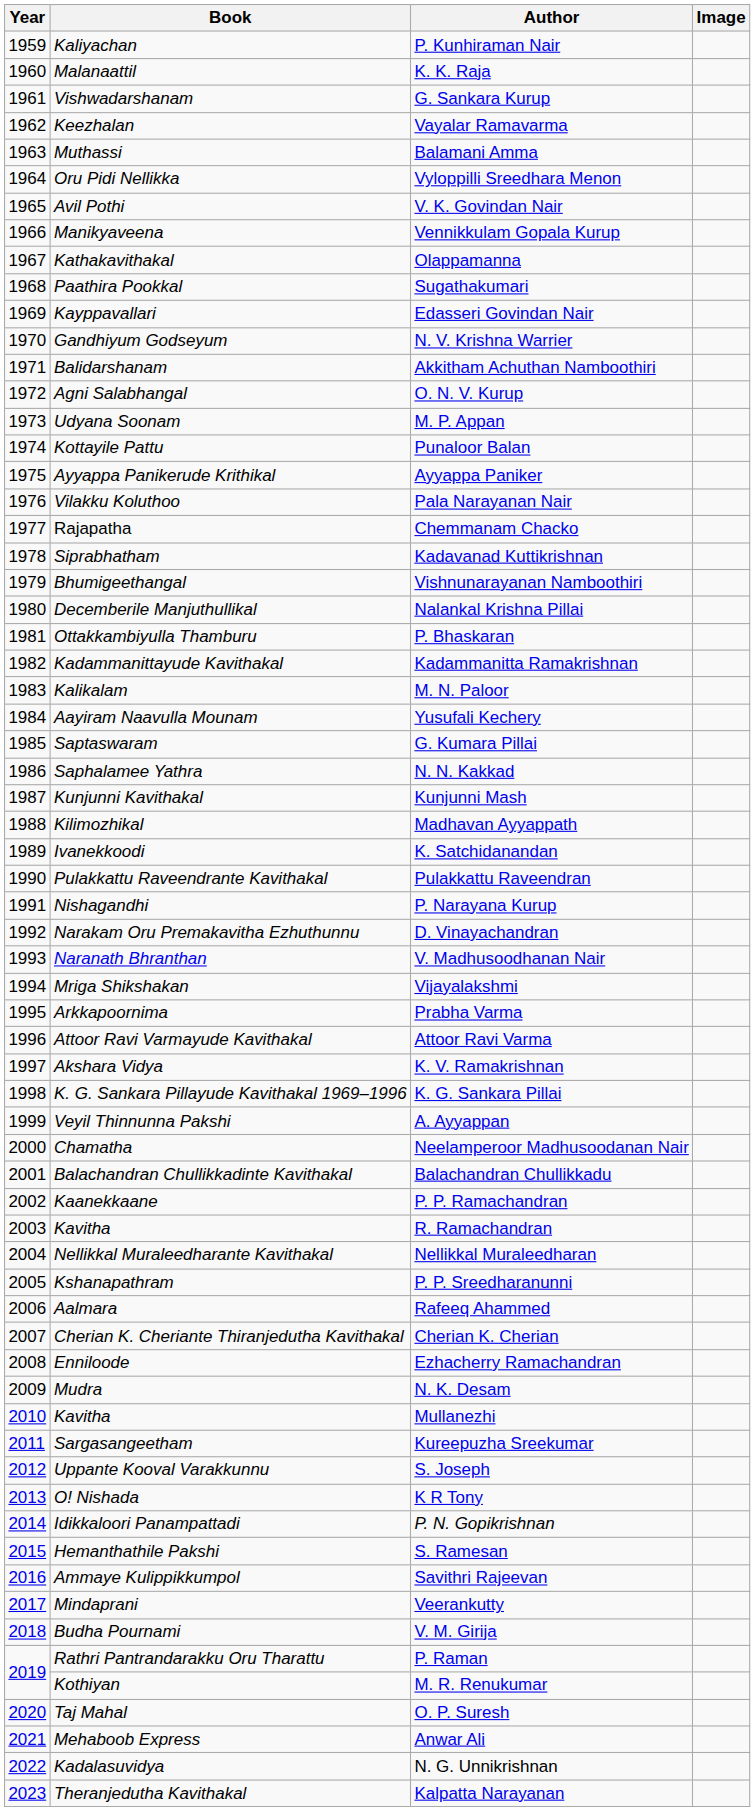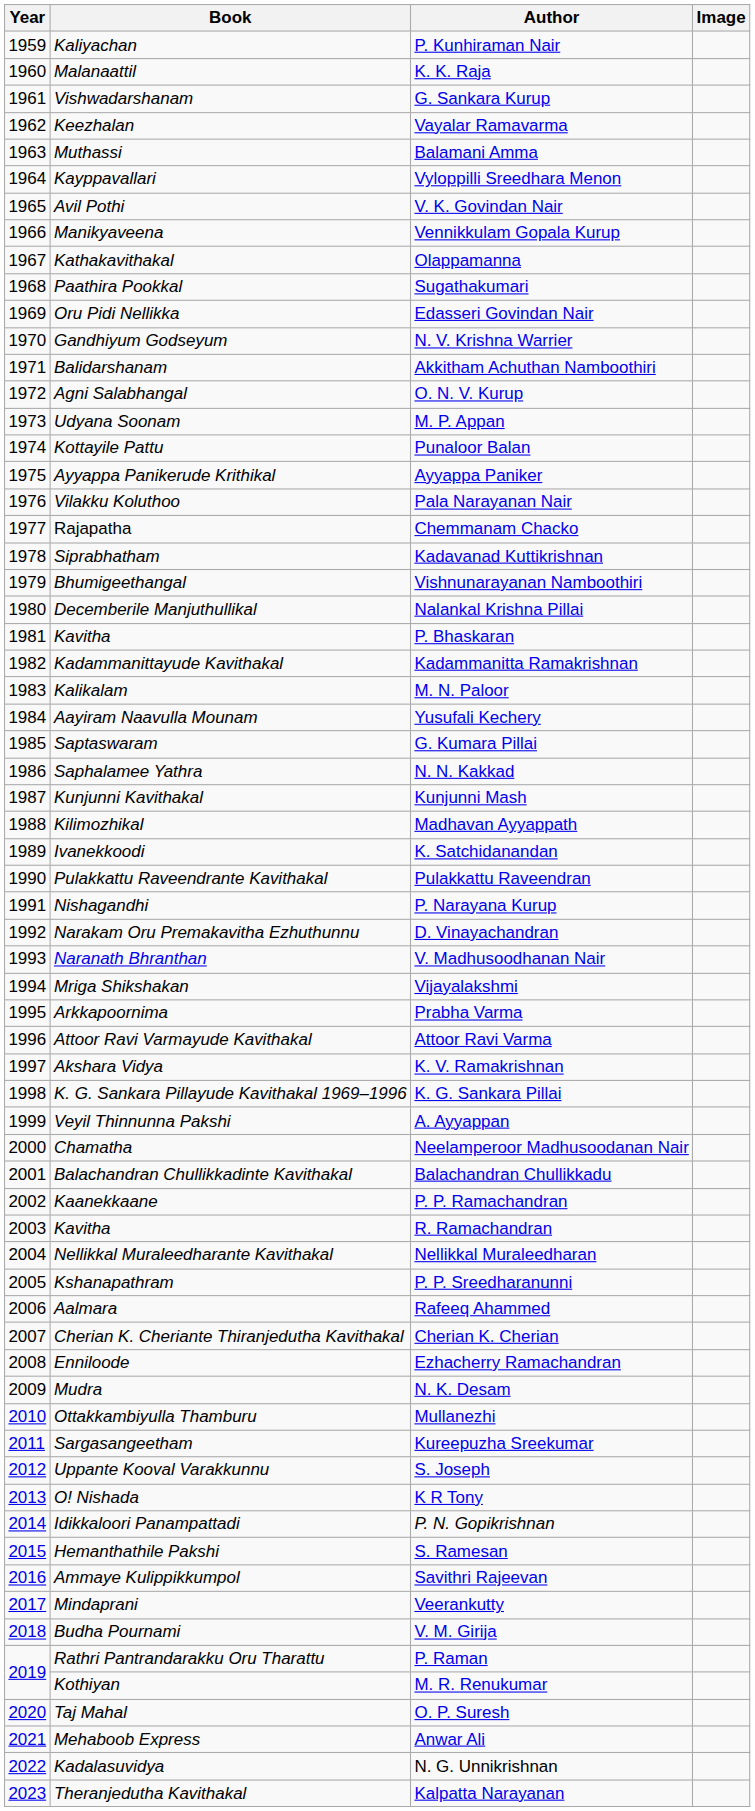(117, 179) Oru Pidi Nellikka -> (105, 179) Kayppavallari
(105, 313) Kayppavallari -> (117, 313) Oru Pidi Nellikka
(155, 636) Ottakkambiyulla Thamburu -> (82, 636) Kavitha
(82, 1416) Kavitha -> (155, 1416) Ottakkambiyulla Thamburu
